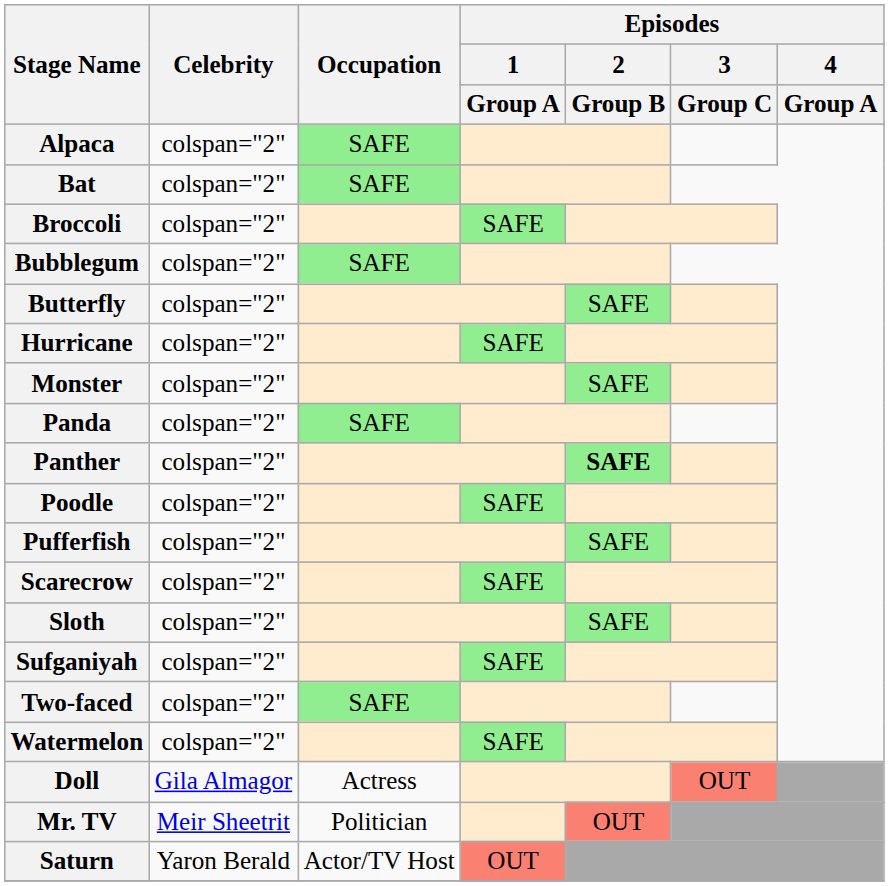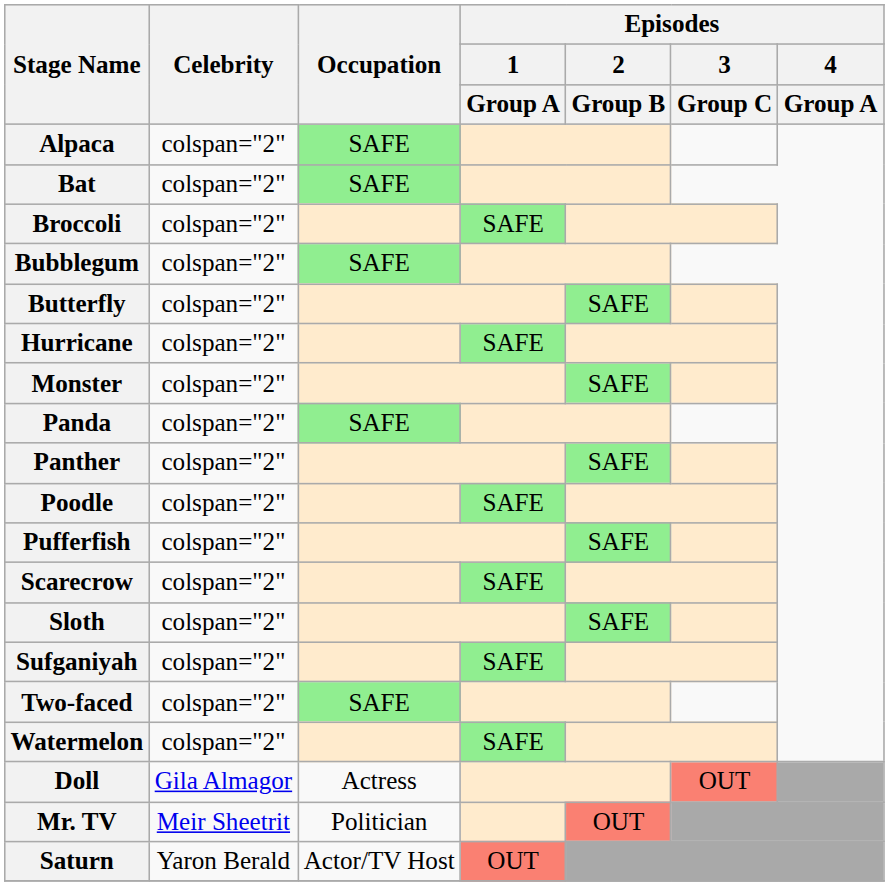(618, 462) bold -> (618, 462) normal
